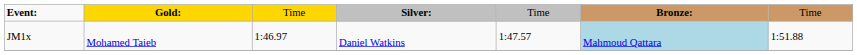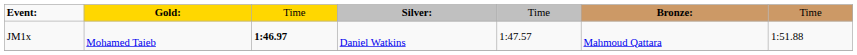(271, 36) normal -> (271, 36) bold
(622, 42) lightblue background -> (623, 42) no background
